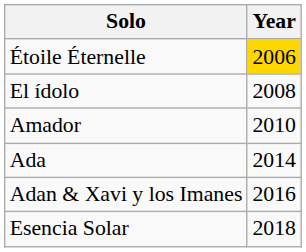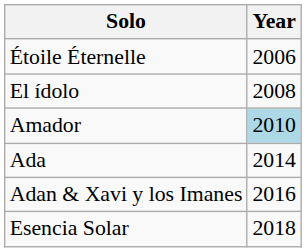(274, 56) gold background -> (274, 56) no background
(274, 125) no background -> (274, 125) lightblue background
